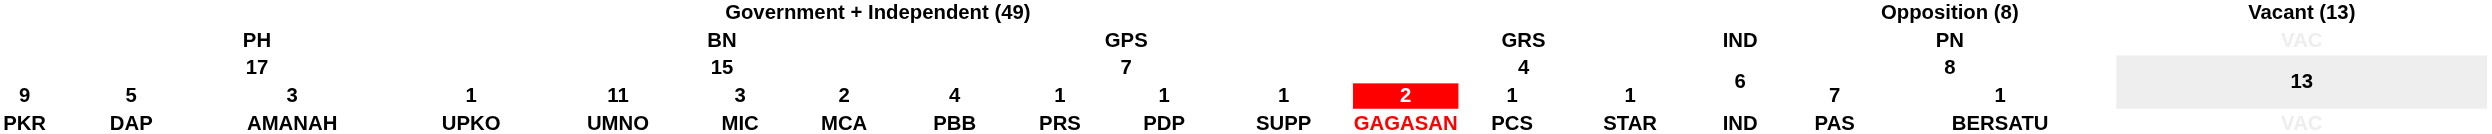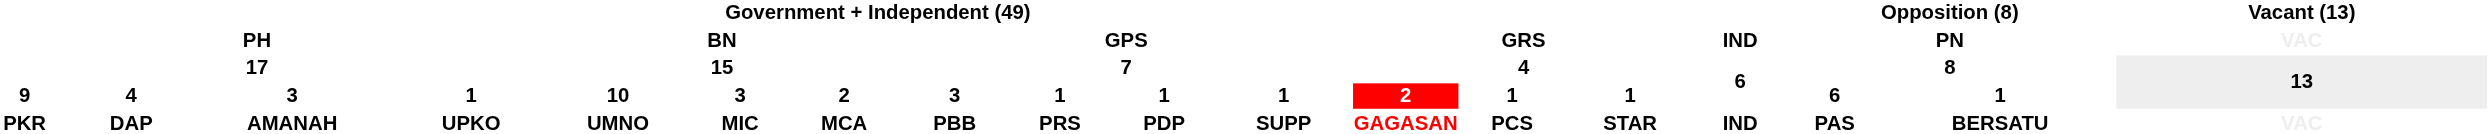(131, 95) 5 -> (131, 95) 4
(618, 95) 11 -> (618, 95) 10
(955, 95) 4 -> (955, 95) 3
(1835, 95) 7 -> (1835, 95) 6
